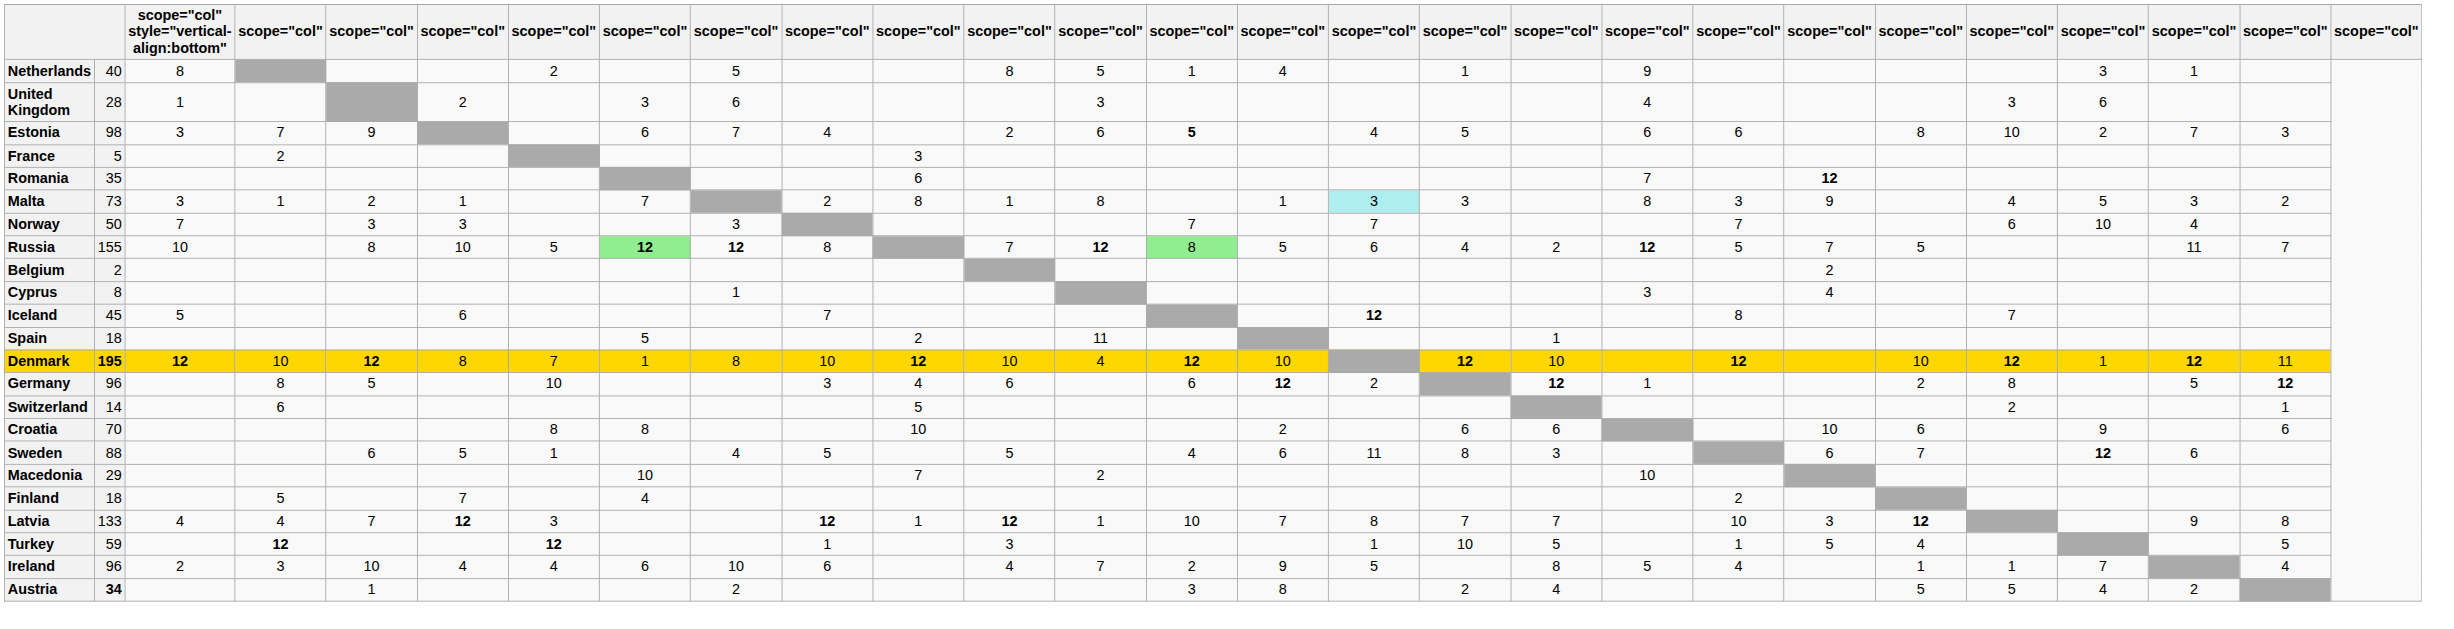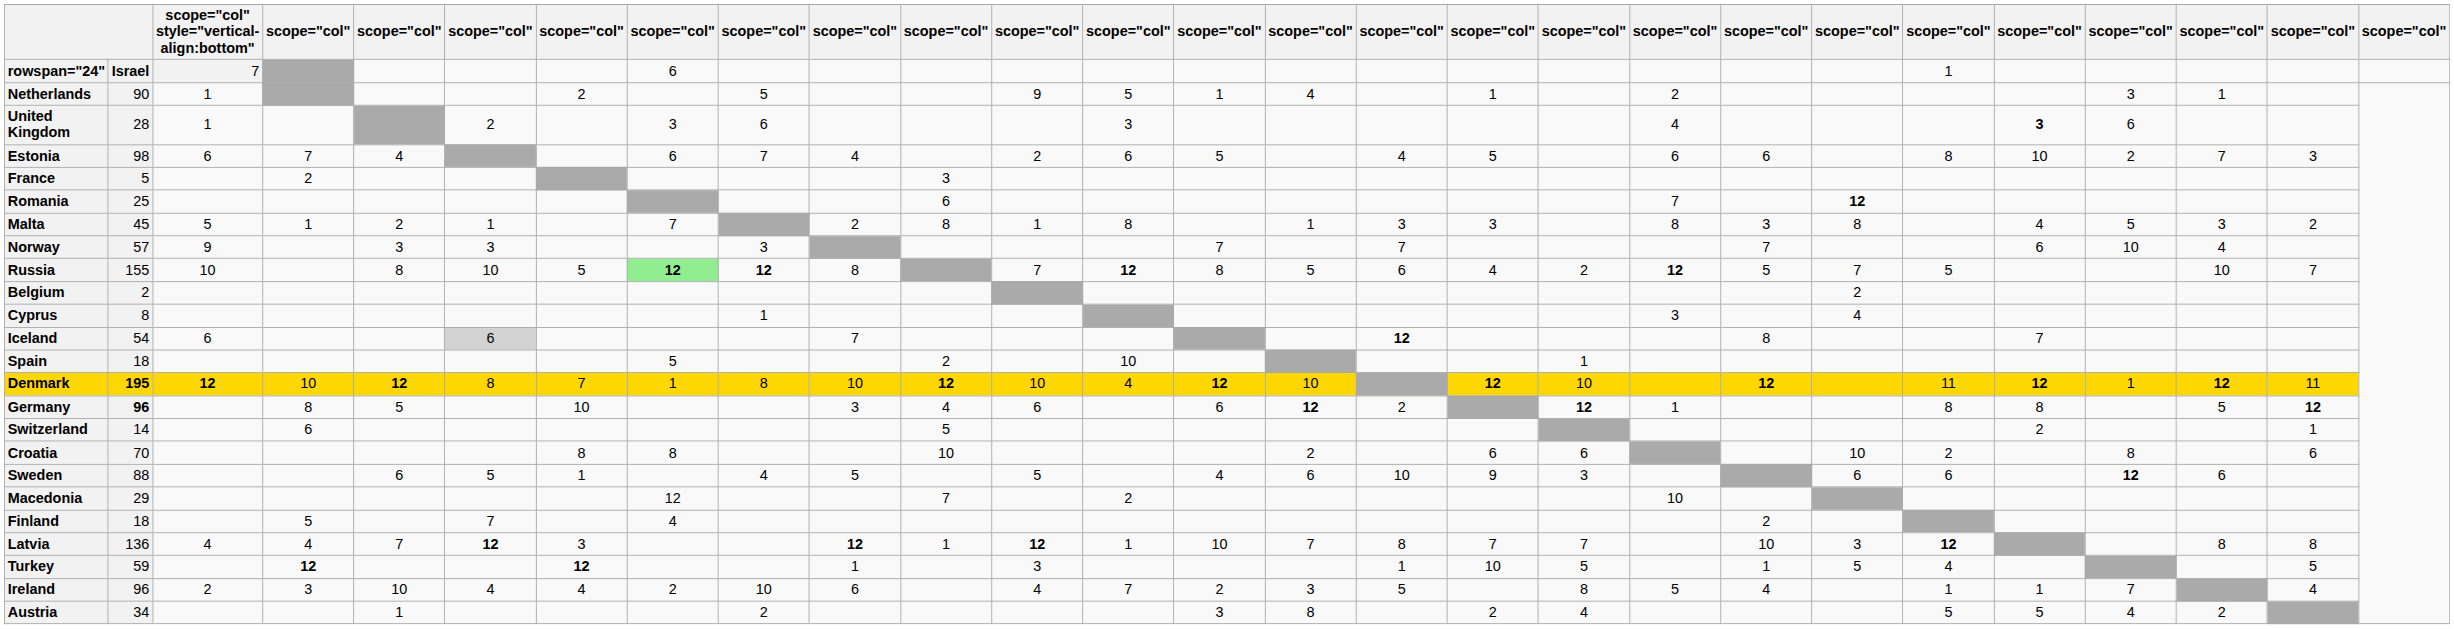+ row: (56, 71)
(114, 71) 40 -> (141, 93) 90
(180, 71) 8 -> (208, 93) 1
(1009, 71) 8 -> (1037, 93) 9
(1647, 71) 9 -> (1675, 93) 2
(2012, 102) normal -> (2040, 124) bold
(180, 133) 3 -> (208, 155) 6
(372, 133) 9 -> (399, 155) 4
(1192, 133) bold -> (1219, 155) normal
(114, 178) 35 -> (141, 201) 25
(114, 201) 73 -> (141, 224) 45
(180, 201) 3 -> (208, 224) 5
(1374, 201) paleturquoise background -> (1402, 224) no background
(1830, 201) 9 -> (1857, 224) 8
(114, 224) 50 -> (141, 247) 57
(180, 224) 7 -> (208, 247) 9
(1192, 247) lightgreen background -> (1219, 270) no background
(2194, 247) 11 -> (2222, 270) 10
(114, 315) 45 -> (141, 338) 54
(180, 315) 5 -> (208, 338) 6
(463, 315) no background -> (490, 338) lightgrey background
(1101, 338) 11 -> (1128, 361) 10
(1921, 361) 10 -> (1948, 384) 11
(114, 384) normal -> (141, 407) bold
(1921, 384) 2 -> (1948, 407) 8
(1921, 429) 6 -> (1948, 452) 2
(2103, 429) 9 -> (2131, 452) 8
(1374, 452) 11 -> (1402, 475) 10
(1465, 452) 8 -> (1493, 475) 9
(1921, 452) 7 -> (1948, 475) 6
(645, 475) 10 -> (673, 498) 12
(110, 521) 133 -> (137, 544) 136
(2194, 521) 9 -> (2222, 544) 8
(645, 566) 6 -> (673, 589) 2
(1283, 566) 9 -> (1311, 589) 3
(114, 589) bold -> (141, 612) normal
